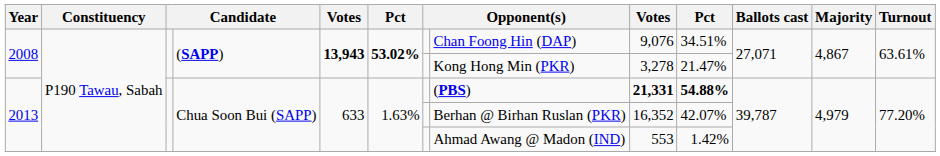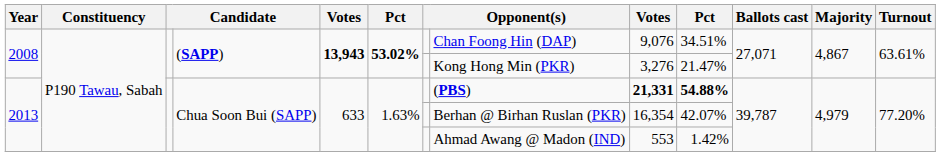(657, 65) 3,278 -> (657, 65) 3,276
(653, 115) 16,352 -> (653, 115) 16,354
